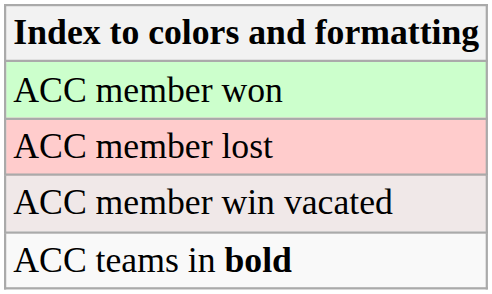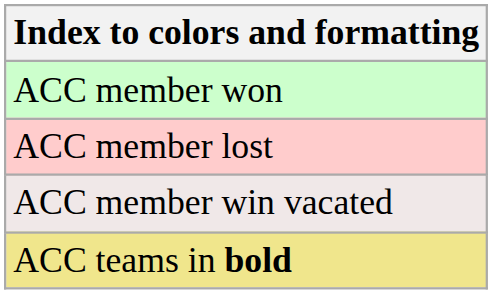(153, 259) no background -> (153, 259) khaki background
